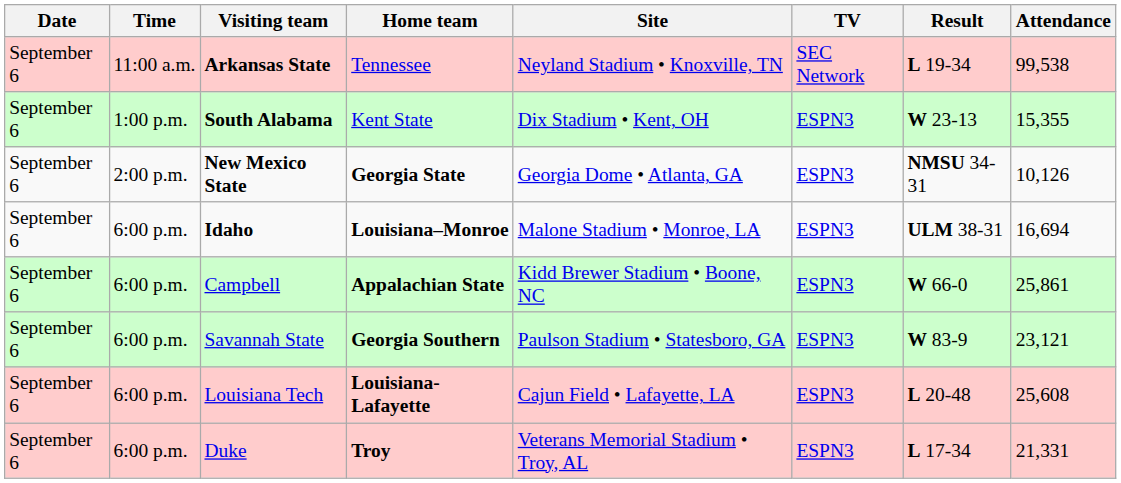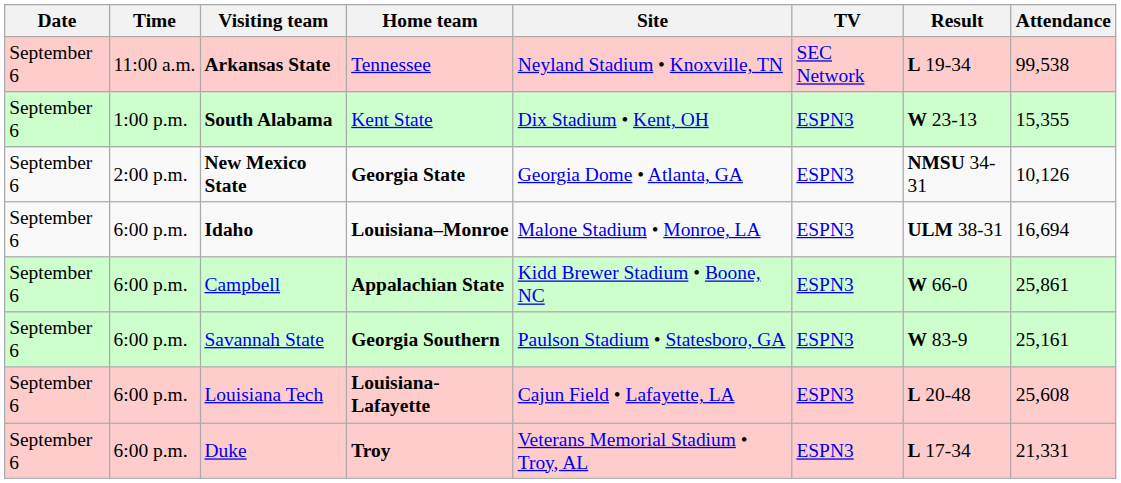(1043, 339) 23,121 -> (1043, 339) 25,161
